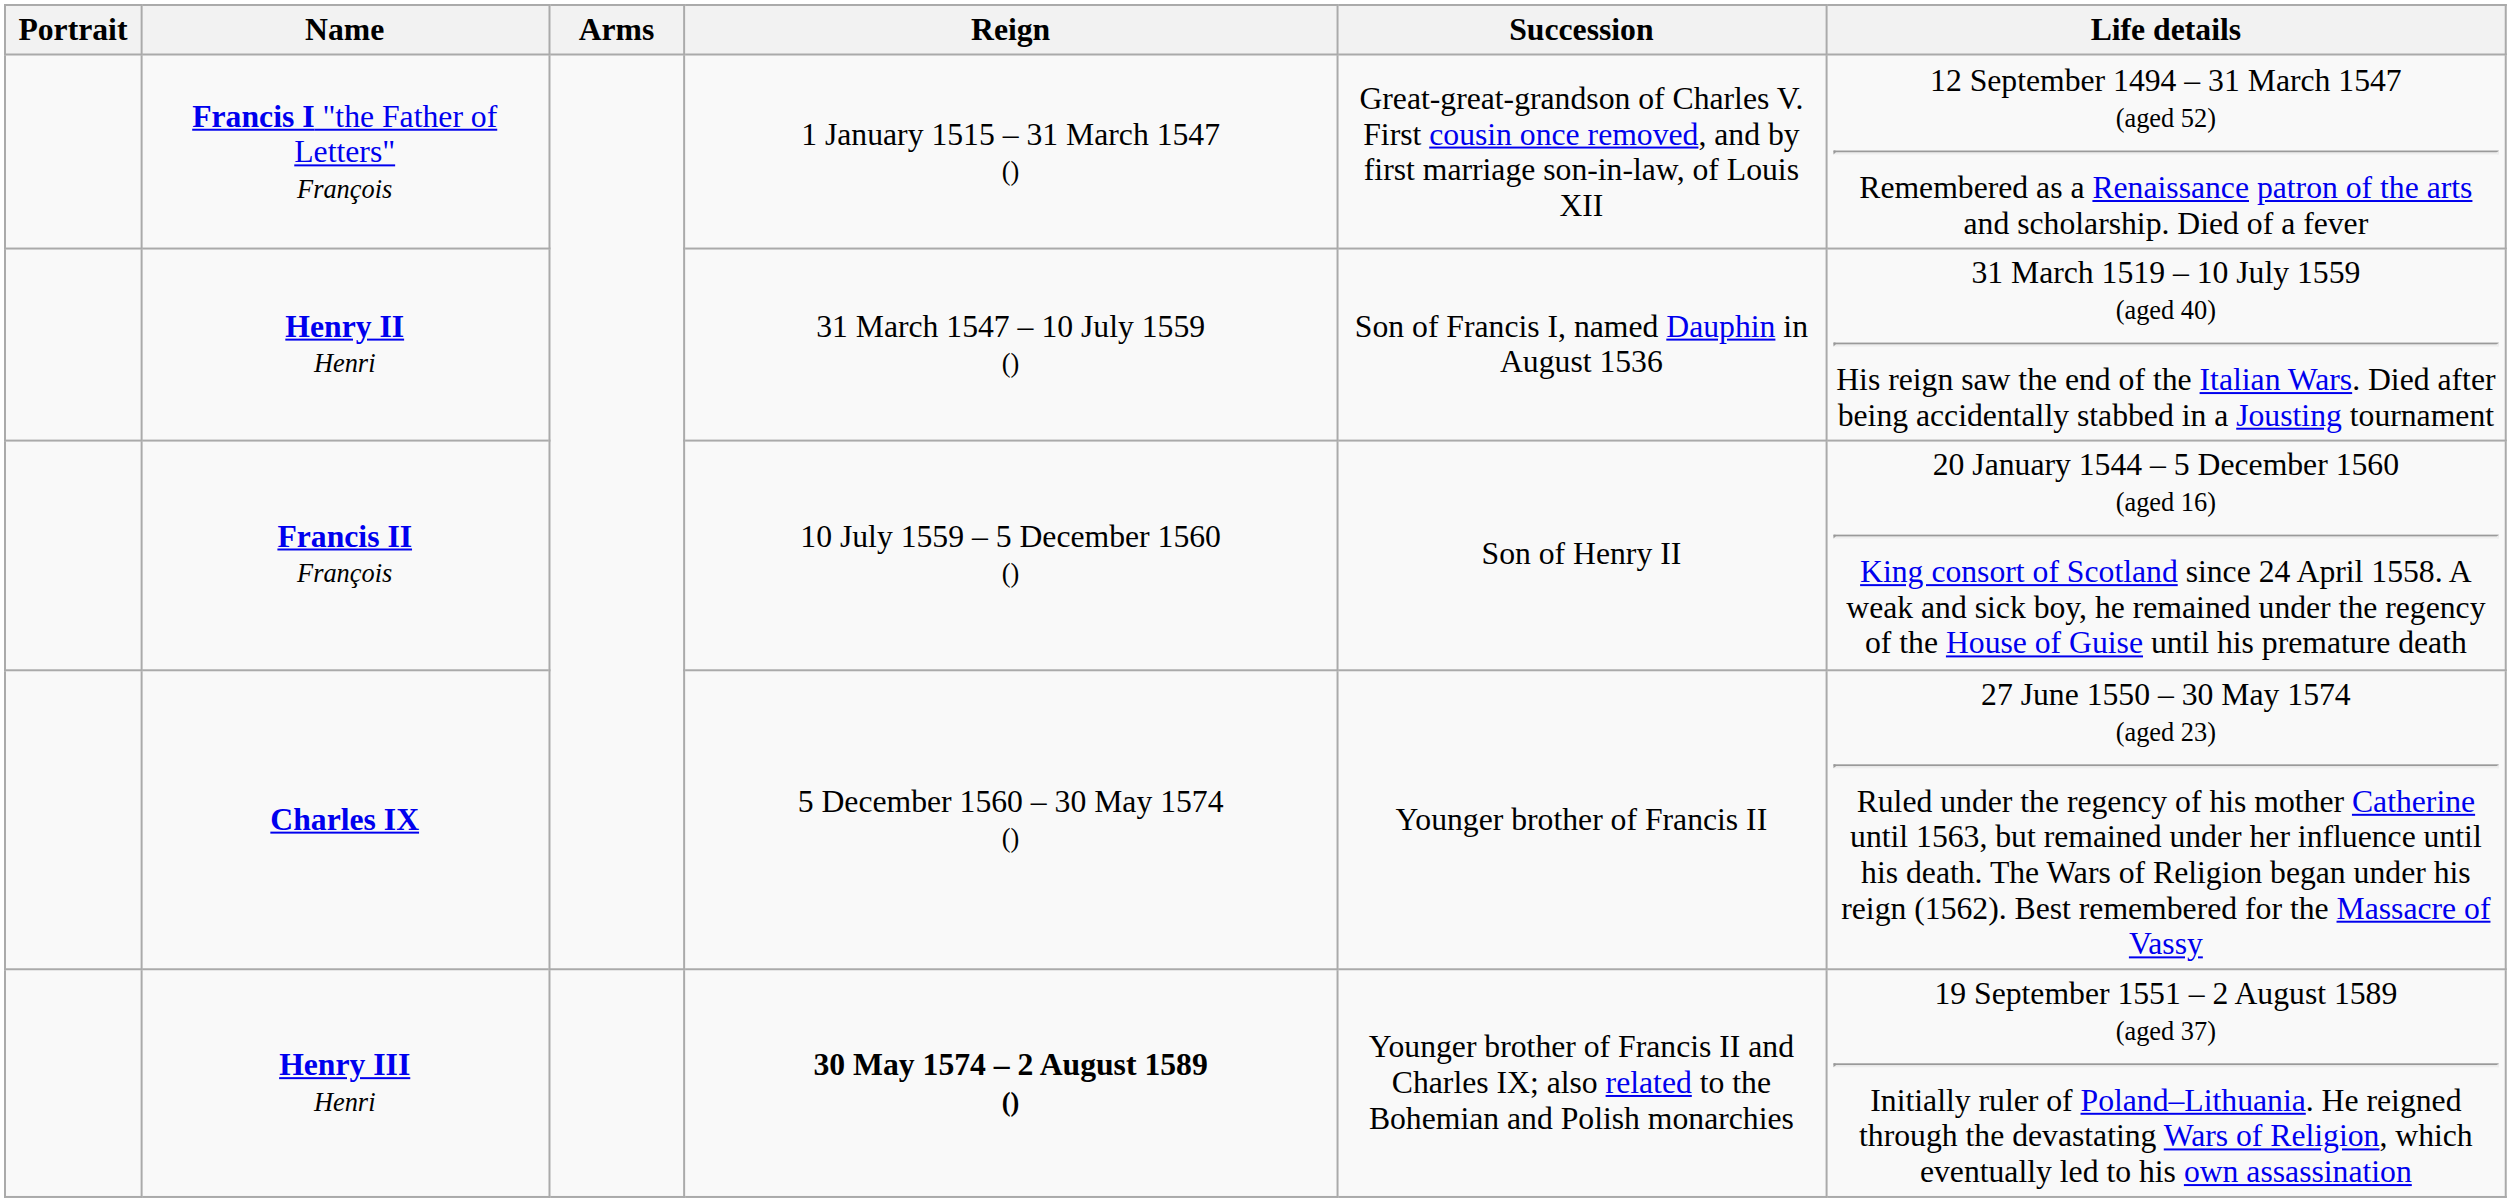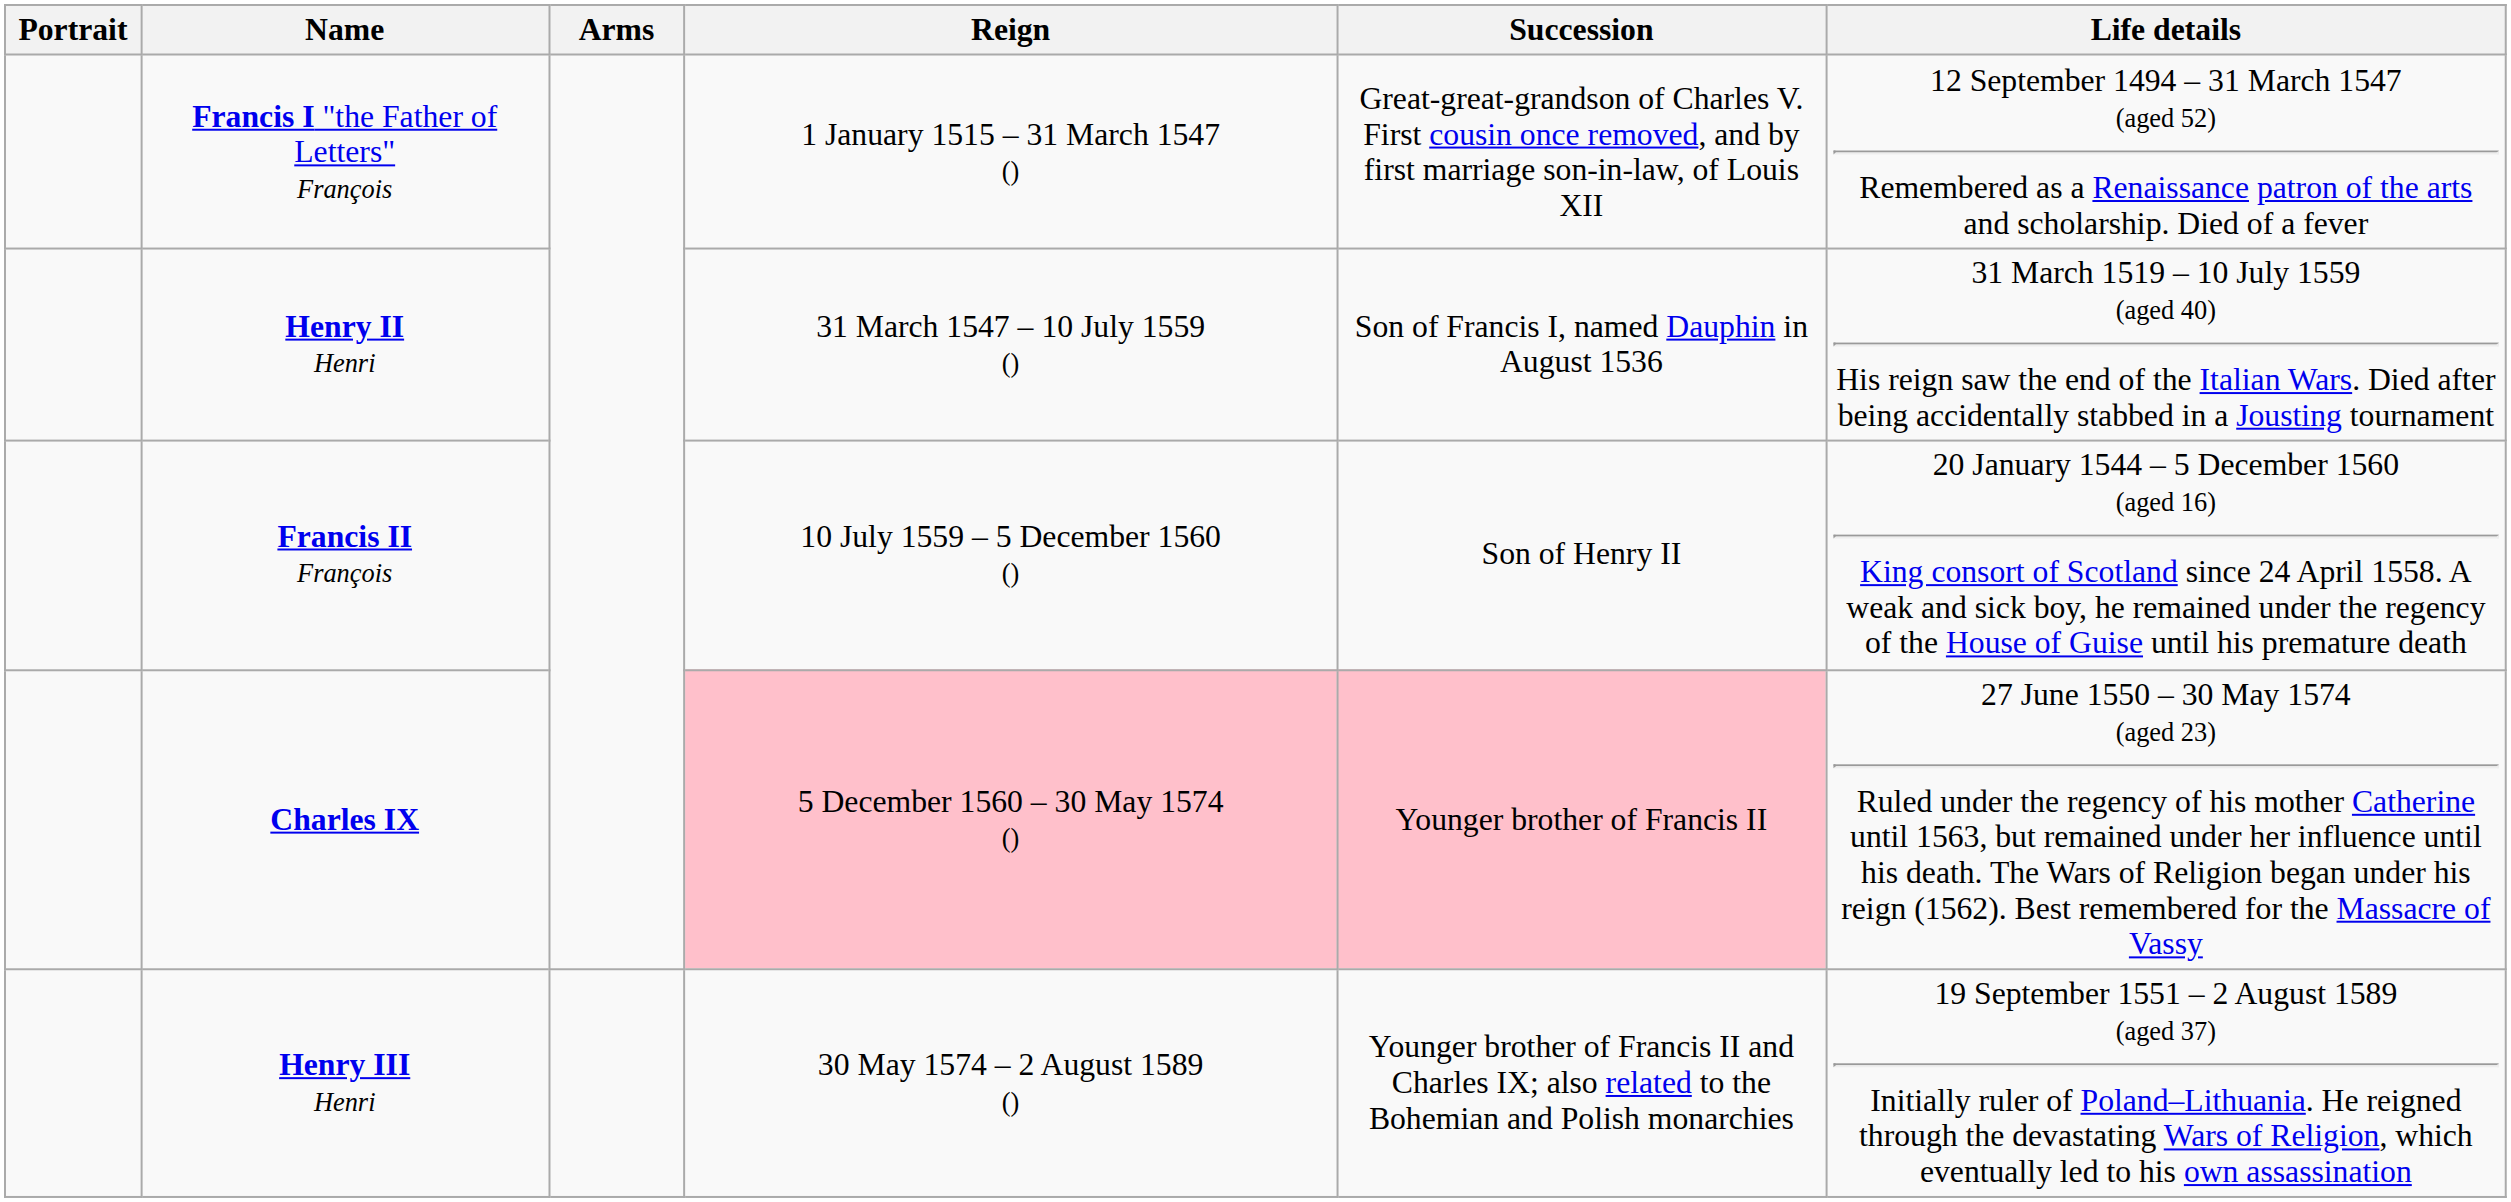(1011, 818) no background -> (1011, 818) pink background
(1581, 818) no background -> (1581, 818) pink background
(1011, 1082) bold -> (1011, 1082) normal
